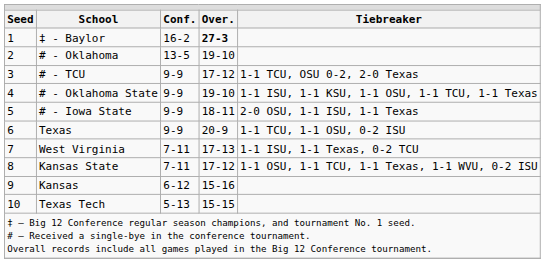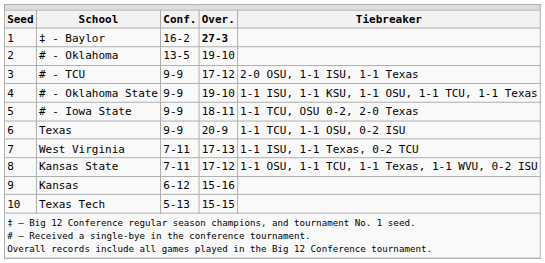(329, 74) 1-1 TCU, OSU 0-2, 2-0 Texas -> (329, 74) 2-0 OSU, 1-1 ISU, 1-1 Texas
(329, 111) 2-0 OSU, 1-1 ISU, 1-1 Texas -> (329, 111) 1-1 TCU, OSU 0-2, 2-0 Texas
